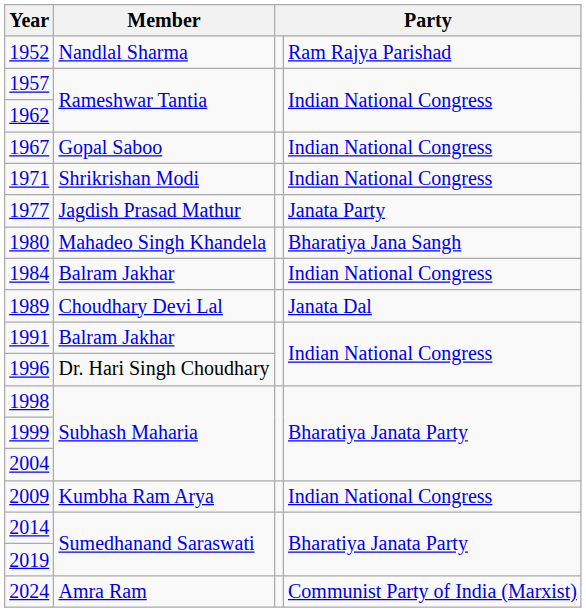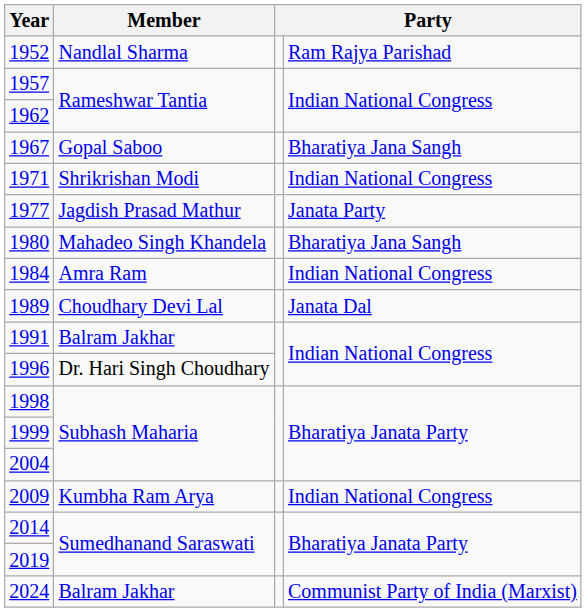(390, 147) Indian National Congress -> (375, 147) Bharatiya Jana Sangh
(116, 274) Balram Jakhar -> (103, 274) Amra Ram
(103, 591) Amra Ram -> (116, 591) Balram Jakhar
